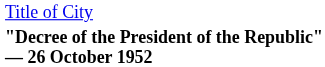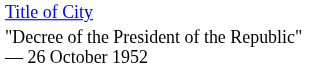(164, 47) bold -> (154, 47) normal
